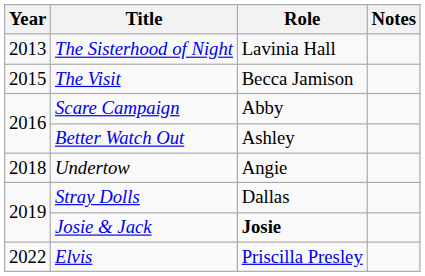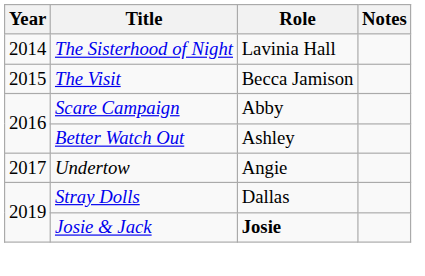(28, 49) 2013 -> (28, 49) 2014
(28, 167) 2018 -> (28, 167) 2017
- row: (74, 256)
